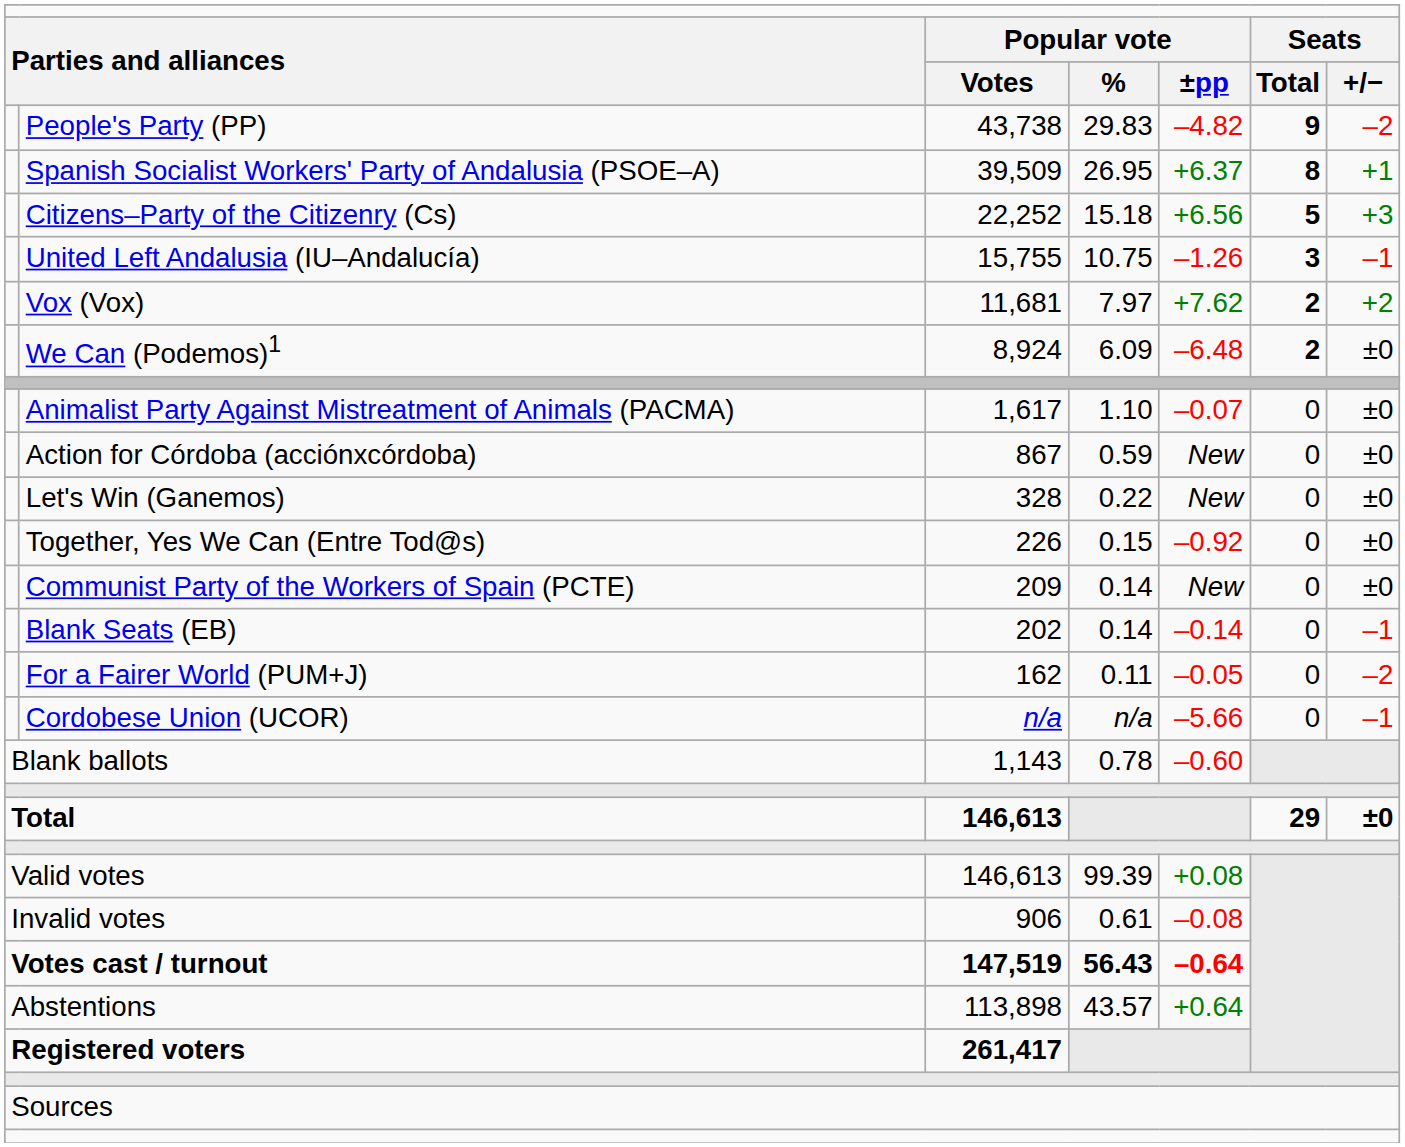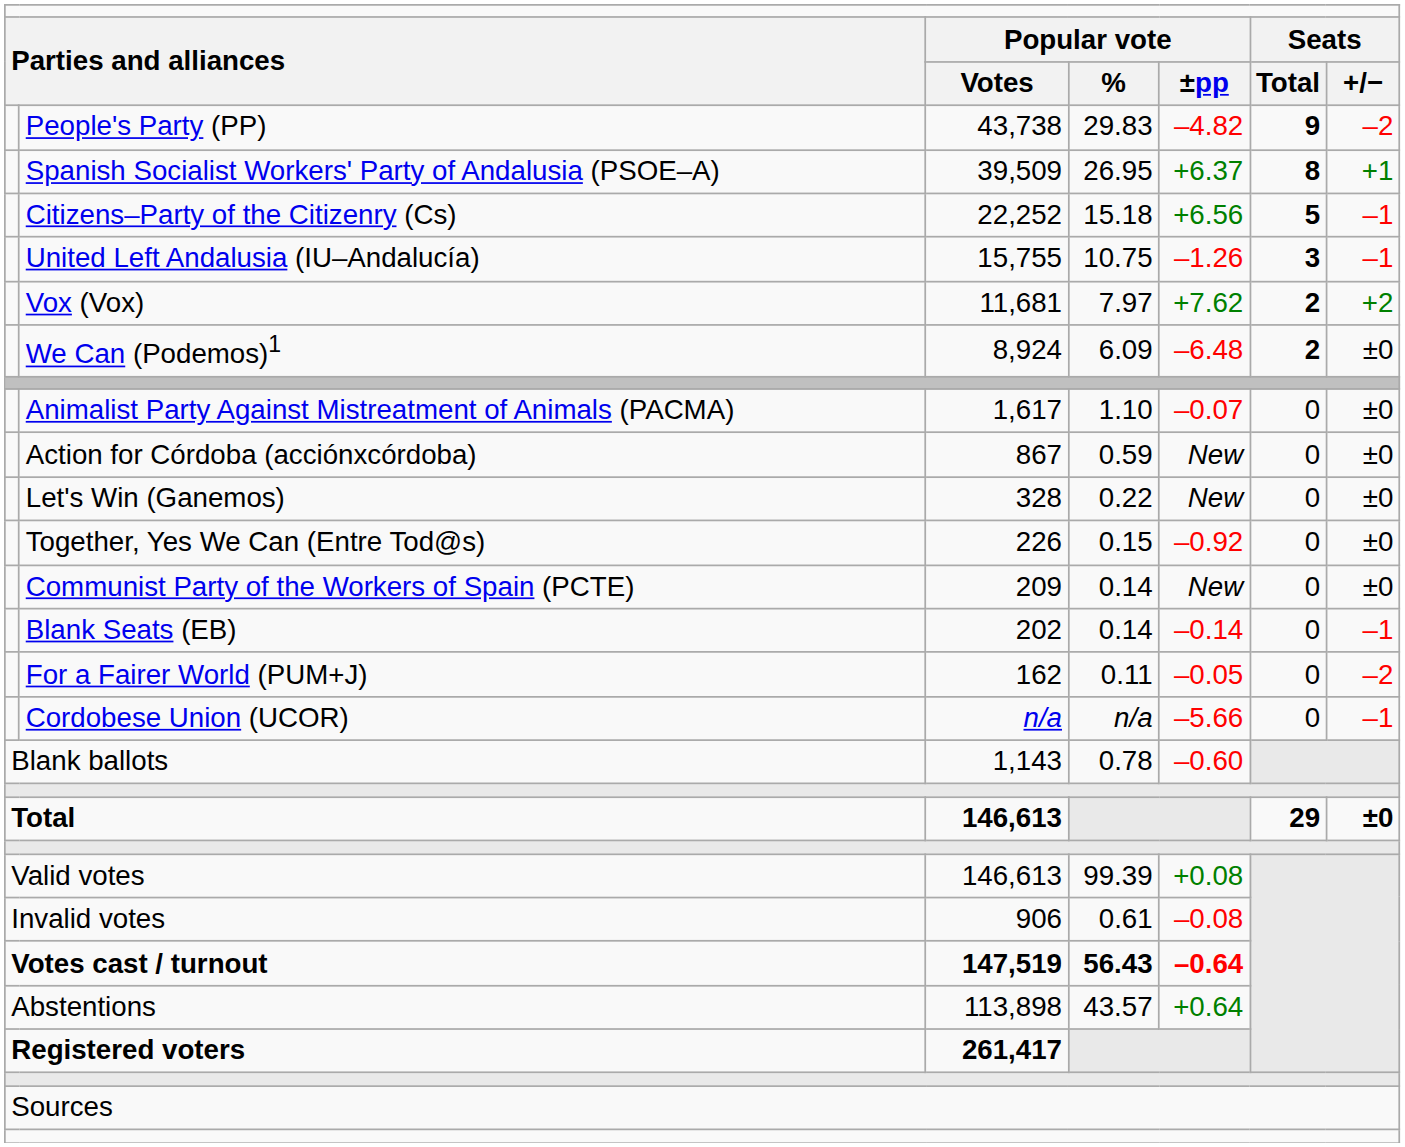(1378, 214) +3 -> (1378, 214) –1
